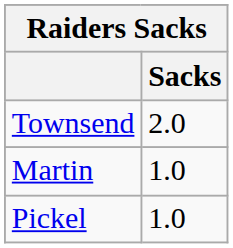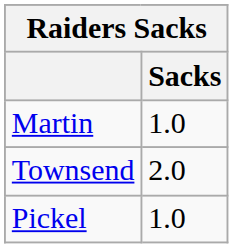rows swapped: (73, 123) <-> (53, 170)
